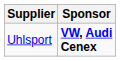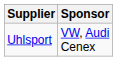(86, 39) bold -> (85, 39) normal
